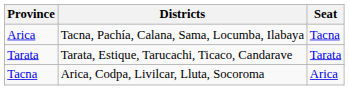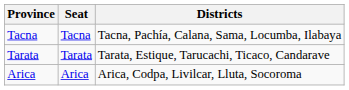columns swapped: (326, 14) <-> (182, 14)
(21, 34) Arica -> (22, 34) Tacna
(22, 74) Tacna -> (21, 74) Arica
